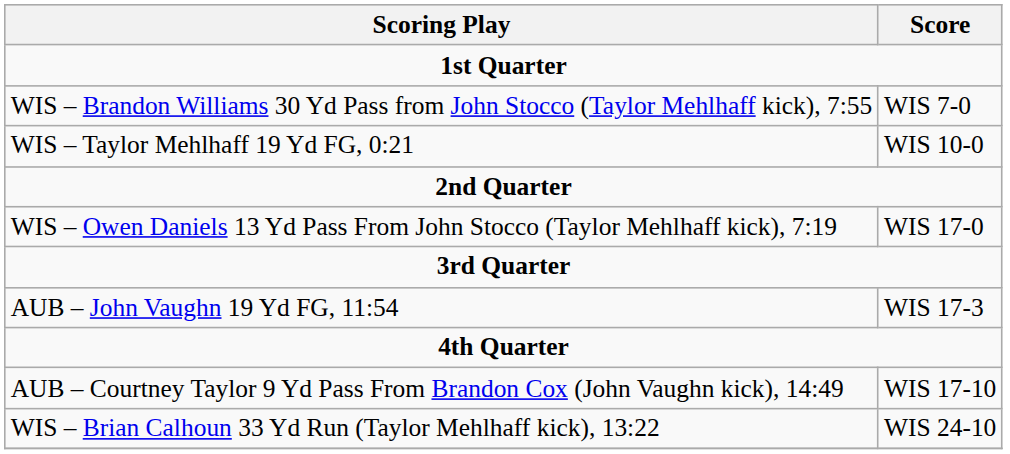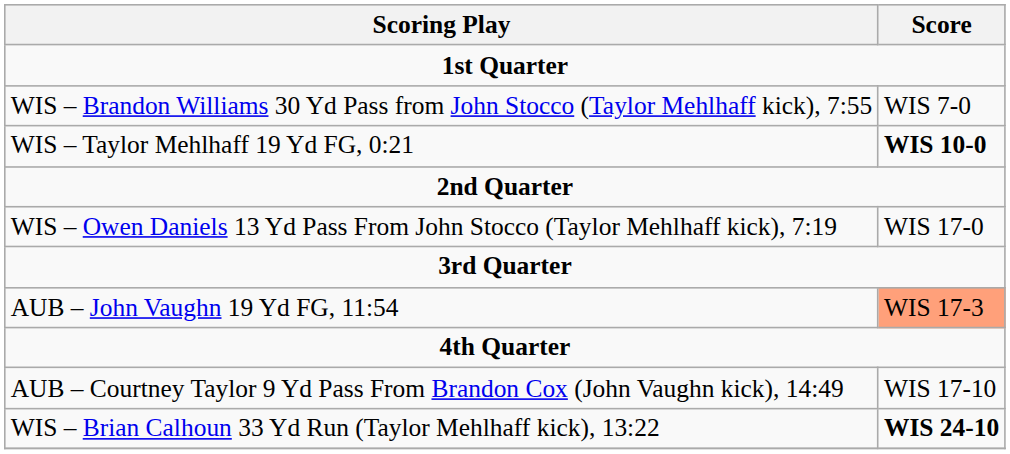(934, 145) normal -> (935, 145) bold
(934, 307) no background -> (934, 307) lightsalmon background
(940, 428) normal -> (942, 428) bold
